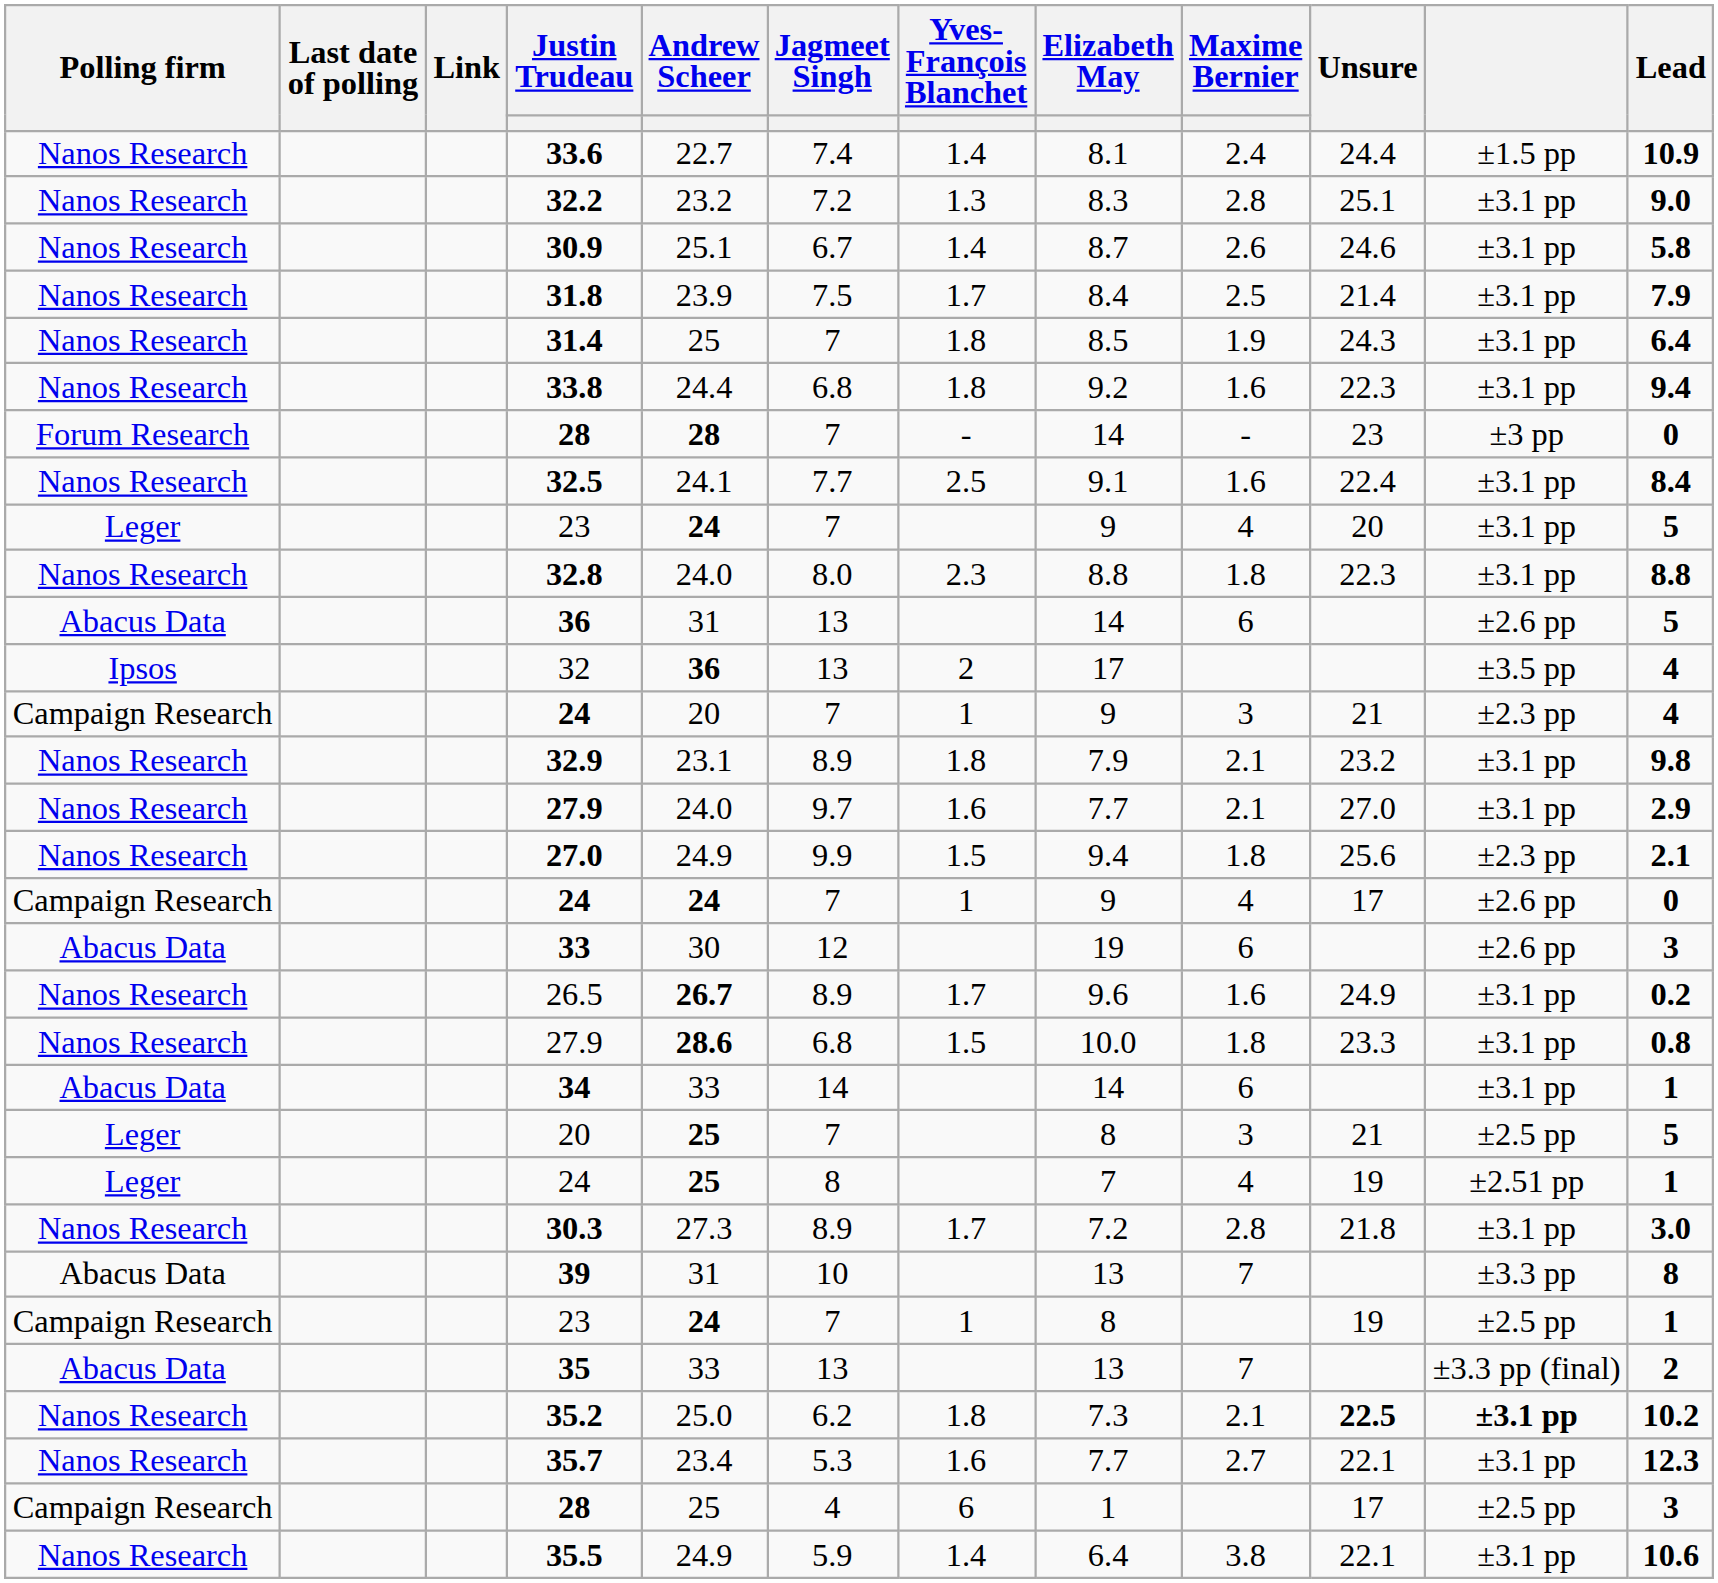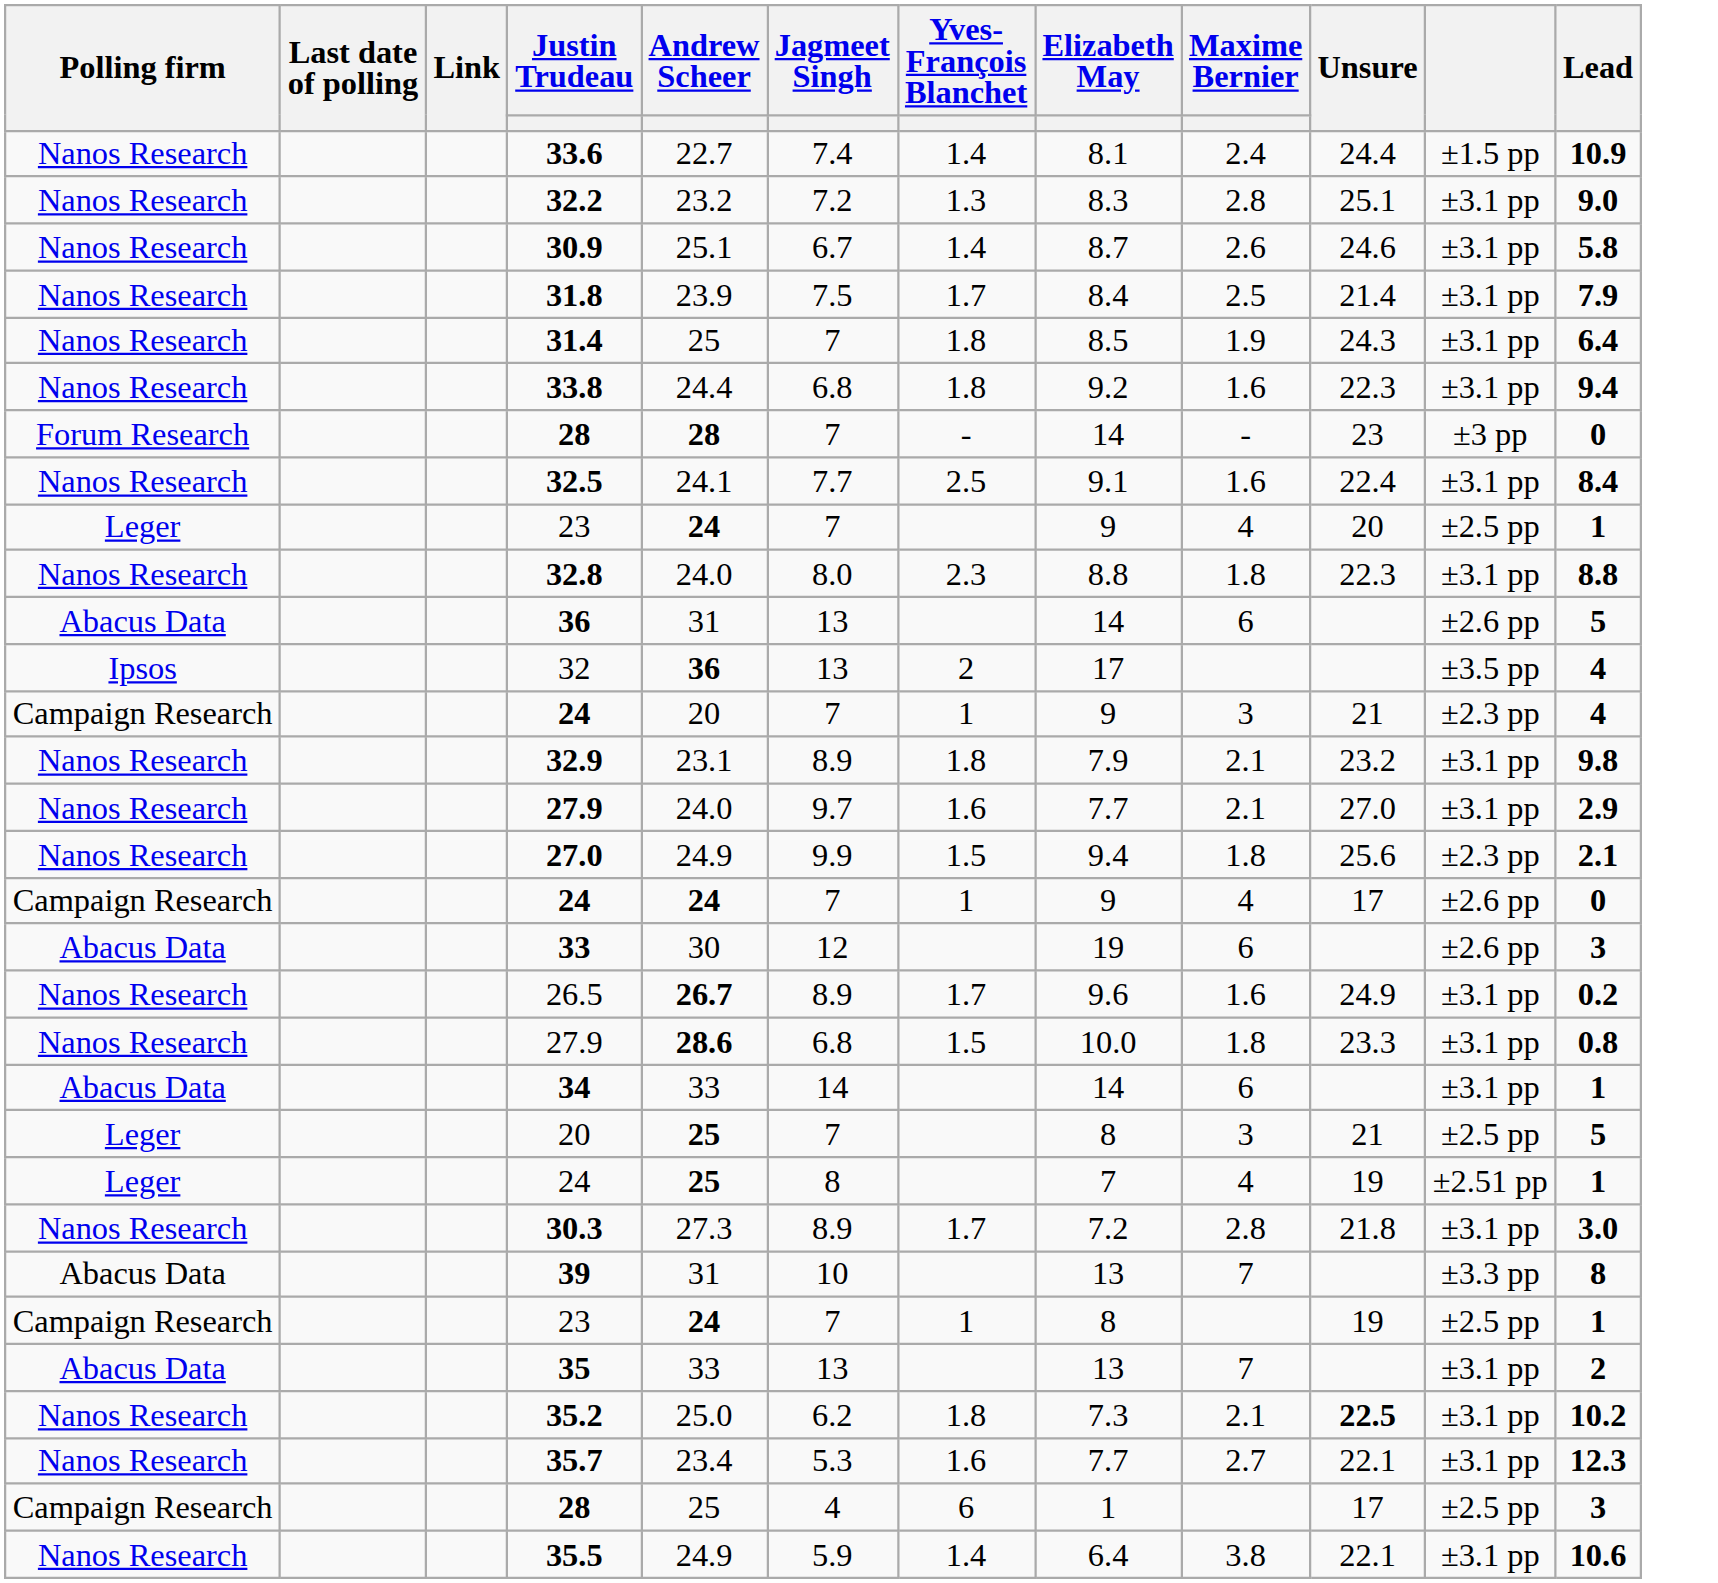(1527, 527) ±3.1 pp -> (1490, 527) ±2.5 pp
(1671, 527) 5 -> (1598, 527) 1
(1527, 1368) ±3.3 pp (final) -> (1490, 1368) ±3.1 pp
(1527, 1414) bold -> (1490, 1414) normal
